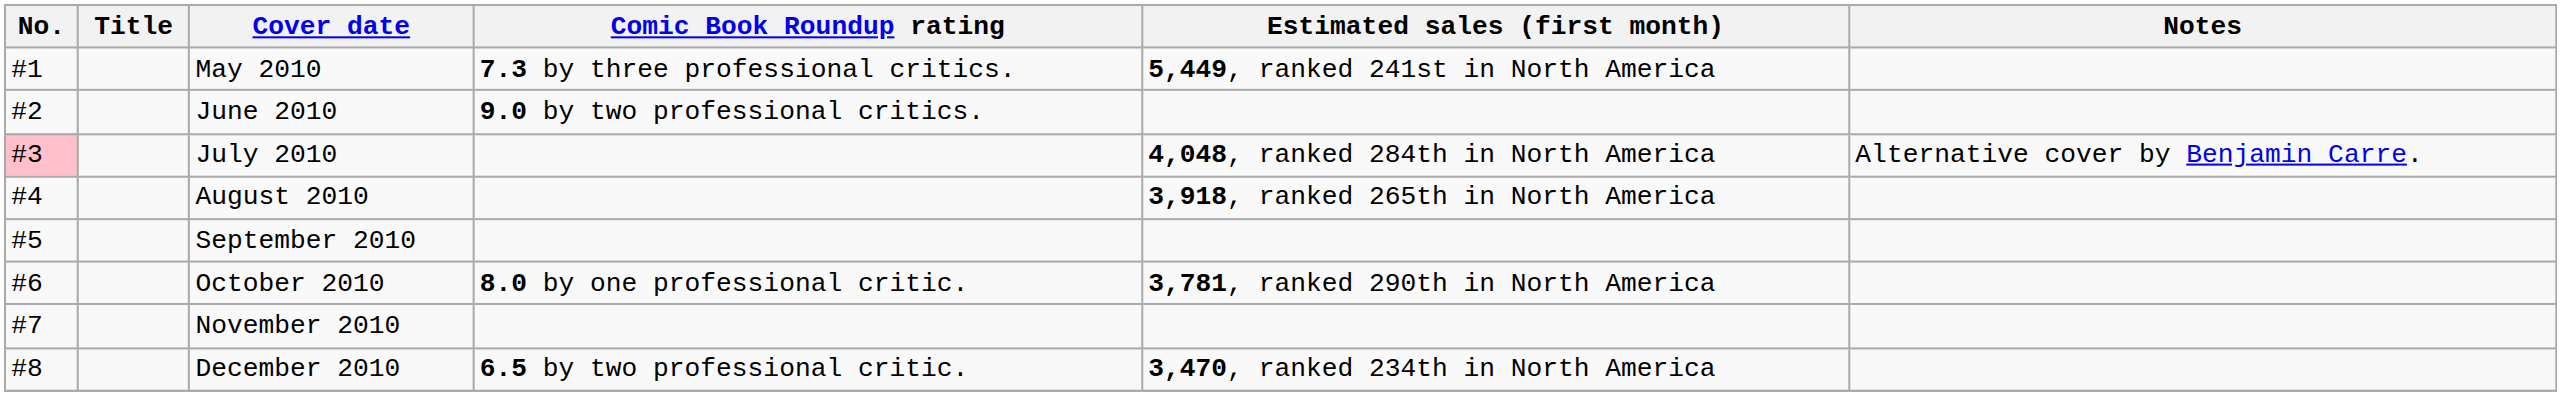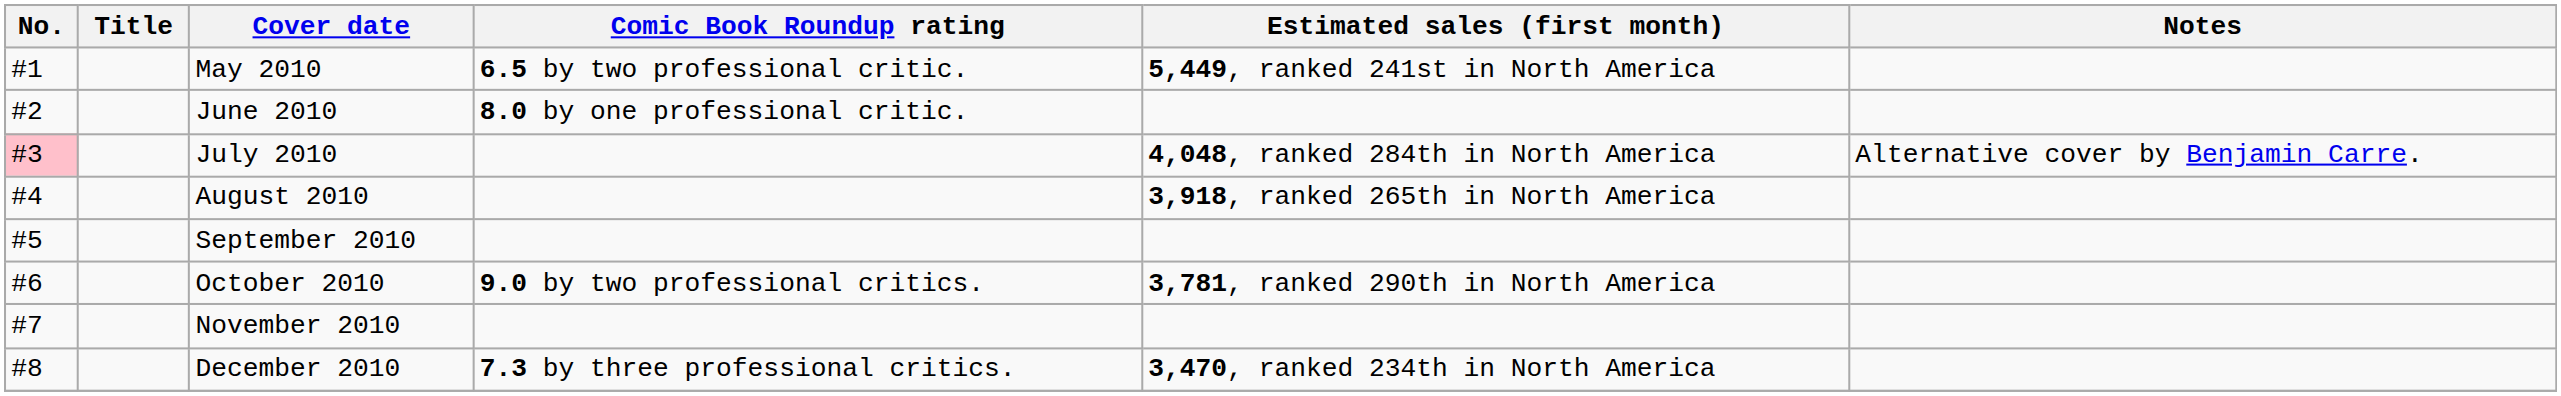(748, 69) 7.3 by three professional critics. -> (724, 69) 6.5 by two professional critic.
(732, 112) 9.0 by two professional critics. -> (724, 112) 8.0 by one professional critic.
(724, 283) 8.0 by one professional critic. -> (732, 283) 9.0 by two professional critics.
(724, 369) 6.5 by two professional critic. -> (748, 369) 7.3 by three professional critics.
